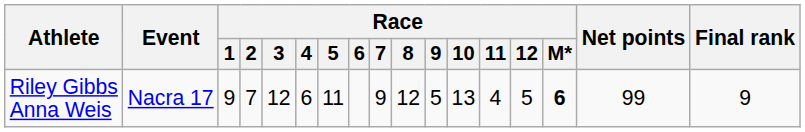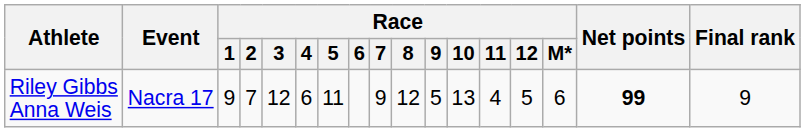(560, 99) bold -> (560, 99) normal
(633, 99) normal -> (633, 99) bold
